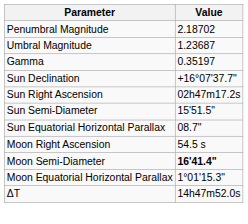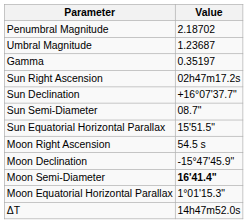rows swapped: (55, 95) <-> (43, 78)
(196, 111) 15'51.5" -> (189, 111) 08.7"
(189, 128) 08.7" -> (196, 128) 15'51.5"
+ row: (47, 161)
